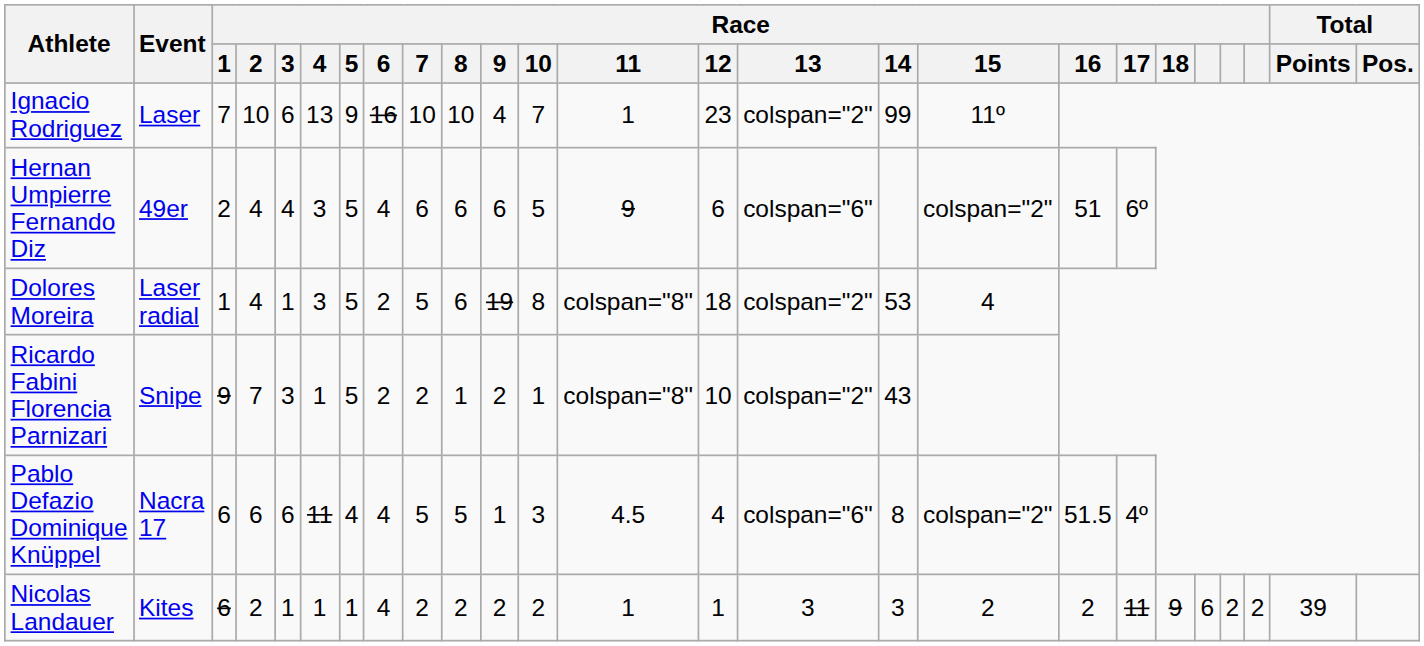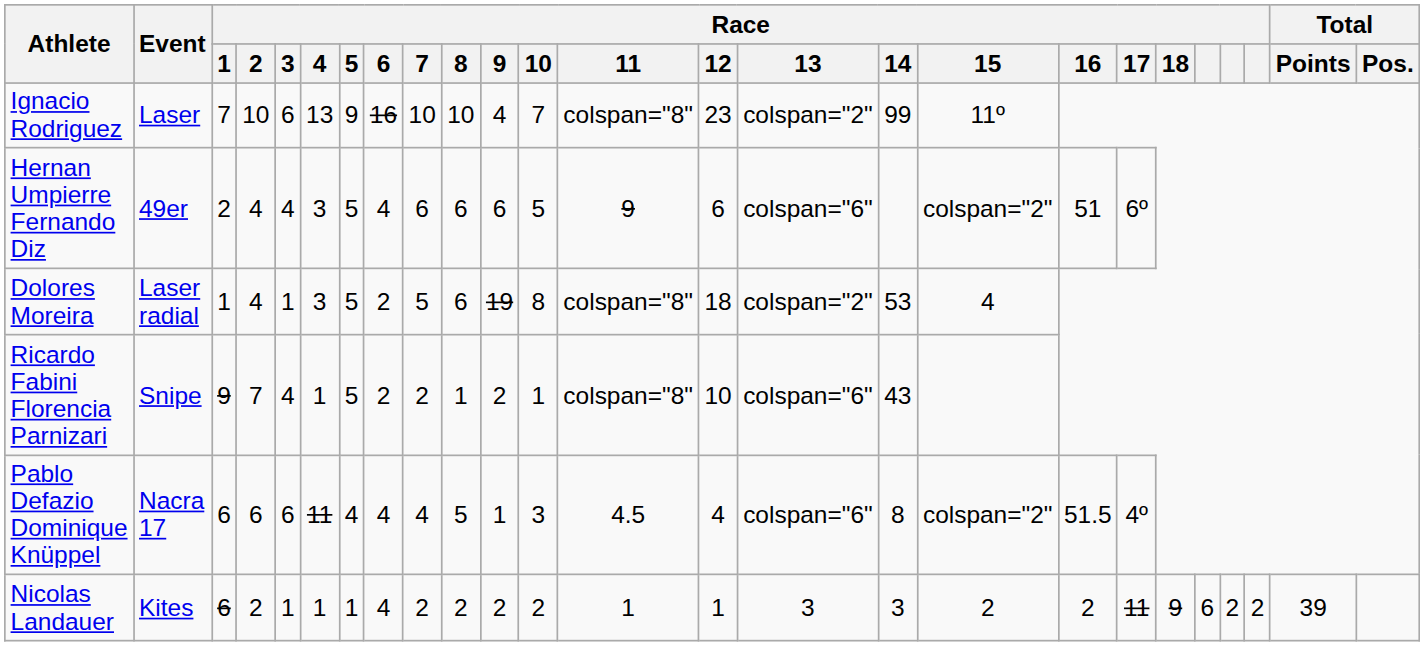(628, 116) 1 -> (628, 116) colspan="8"
(288, 395) 3 -> (288, 395) 4
(808, 395) colspan="2" -> (808, 395) colspan="6"
(422, 515) 5 -> (422, 515) 4
